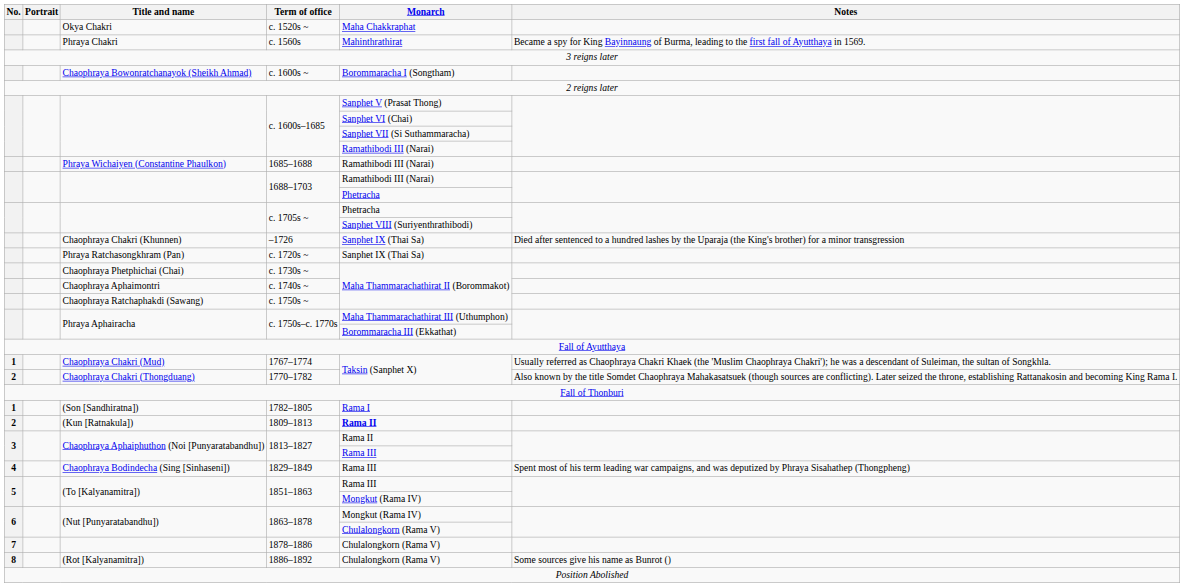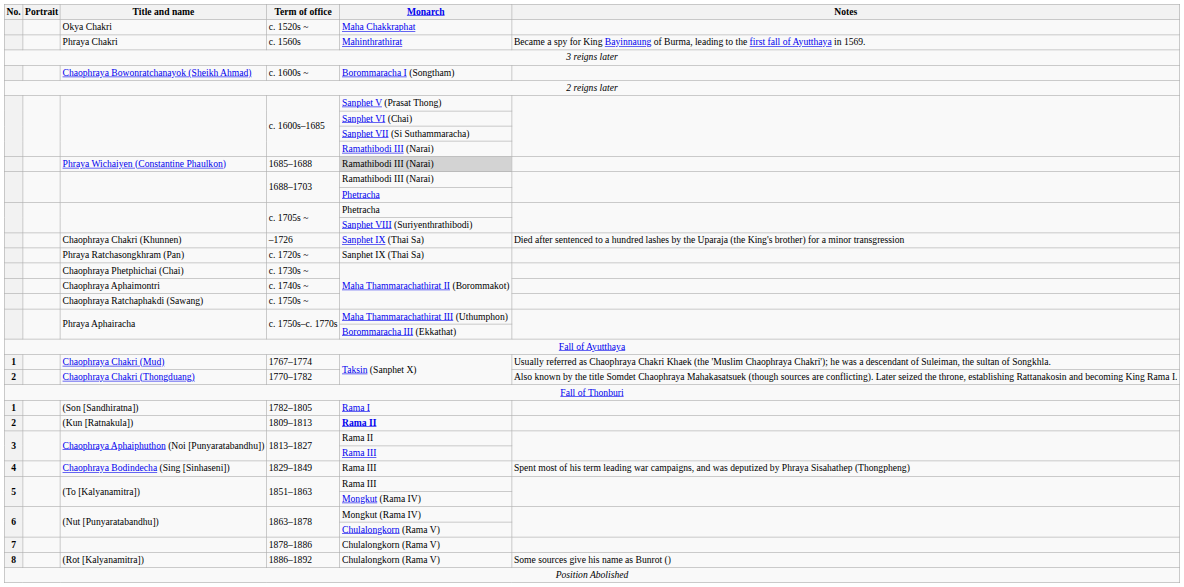(388, 164) no background -> (388, 164) lightgrey background
